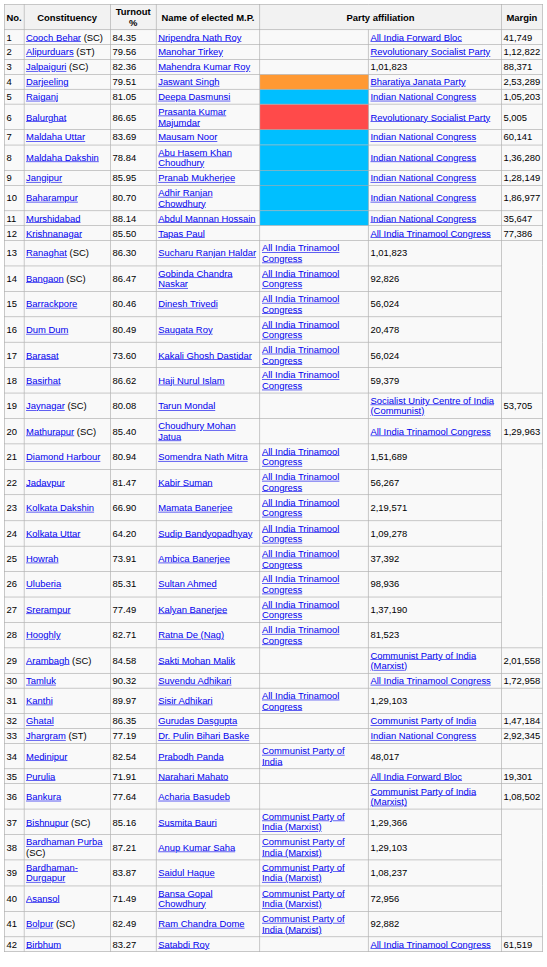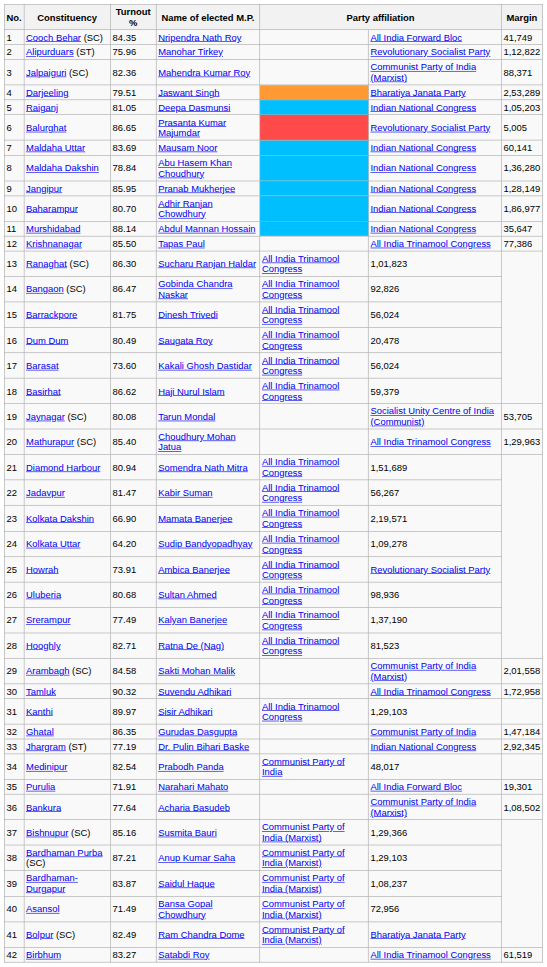(124, 52) 79.56 -> (124, 52) 75.96
(389, 67) 1,01,823 -> (423, 73) Communist Party of India (Marxist)
(124, 304) 80.46 -> (124, 315) 81.75
(385, 559) 37,392 -> (430, 569) Revolutionary Socialist Party
(124, 584) 85.31 -> (124, 595) 80.68
(385, 924) 92,882 -> (418, 935) Bharatiya Janata Party
